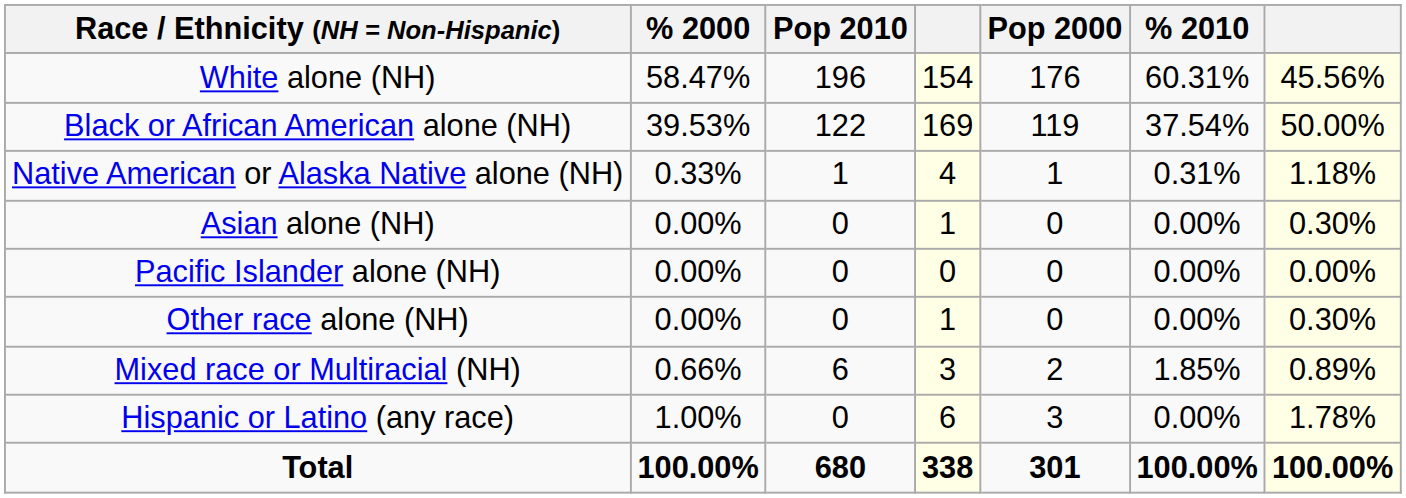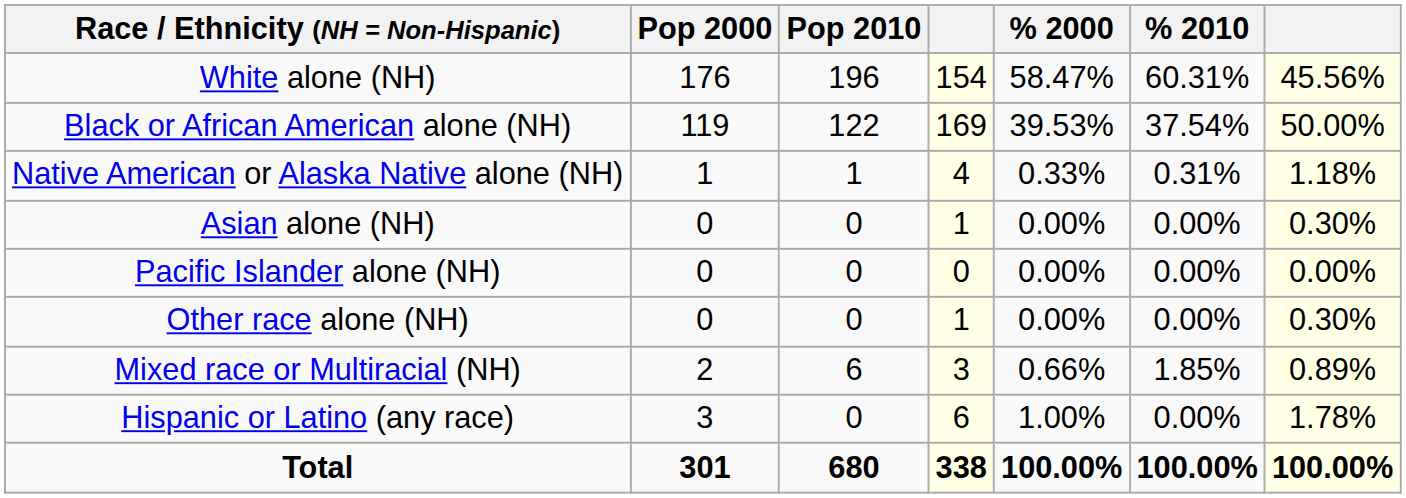columns swapped: (1055, 28) <-> (698, 28)
